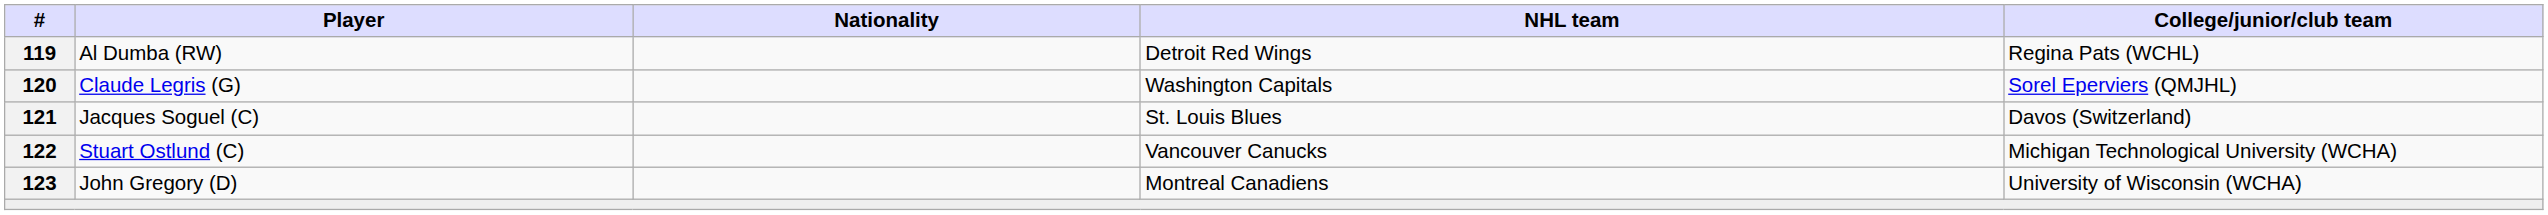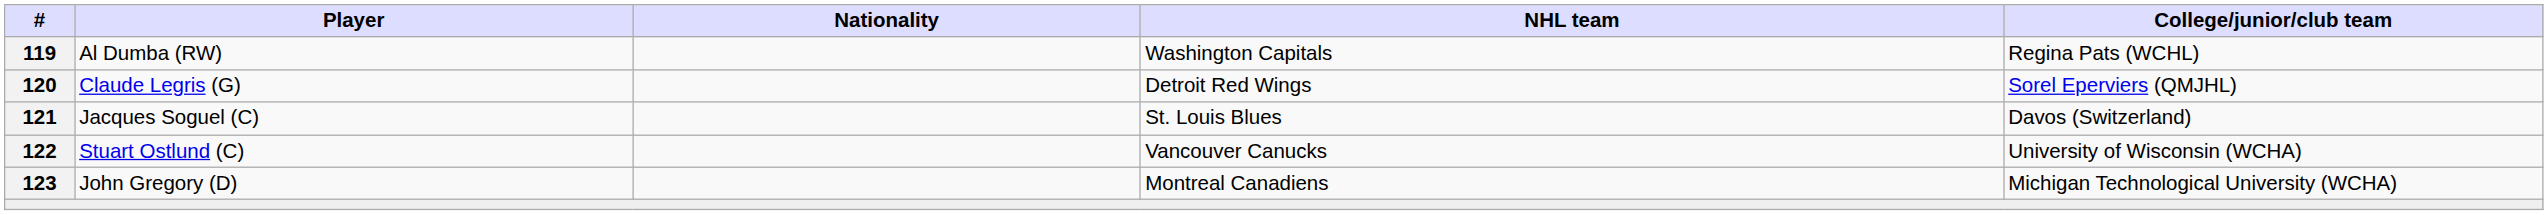(1228, 53) Detroit Red Wings -> (1239, 53) Washington Capitals
(1239, 85) Washington Capitals -> (1228, 85) Detroit Red Wings
(2203, 150) Michigan Technological University (WCHA) -> (2155, 150) University of Wisconsin (WCHA)
(2155, 183) University of Wisconsin (WCHA) -> (2203, 183) Michigan Technological University (WCHA)
